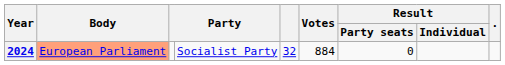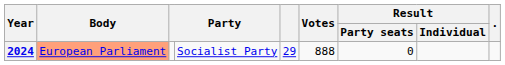(289, 51) 32 -> (289, 51) 29
(325, 51) 884 -> (325, 51) 888
